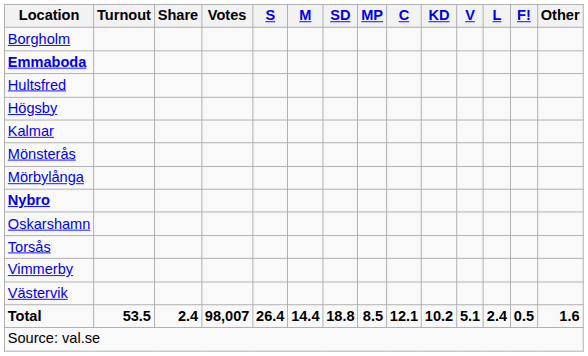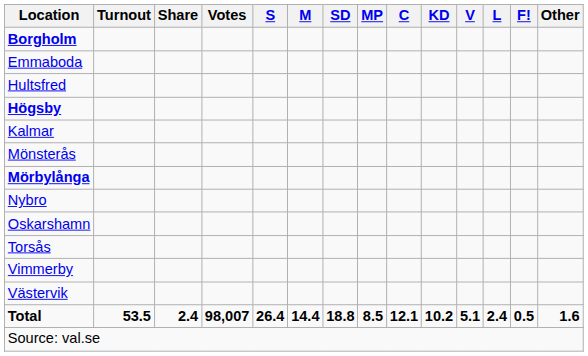(39, 39) normal -> (42, 39) bold
(47, 62) bold -> (45, 62) normal
(32, 108) normal -> (35, 108) bold
(46, 177) normal -> (49, 177) bold
(29, 200) bold -> (27, 200) normal
